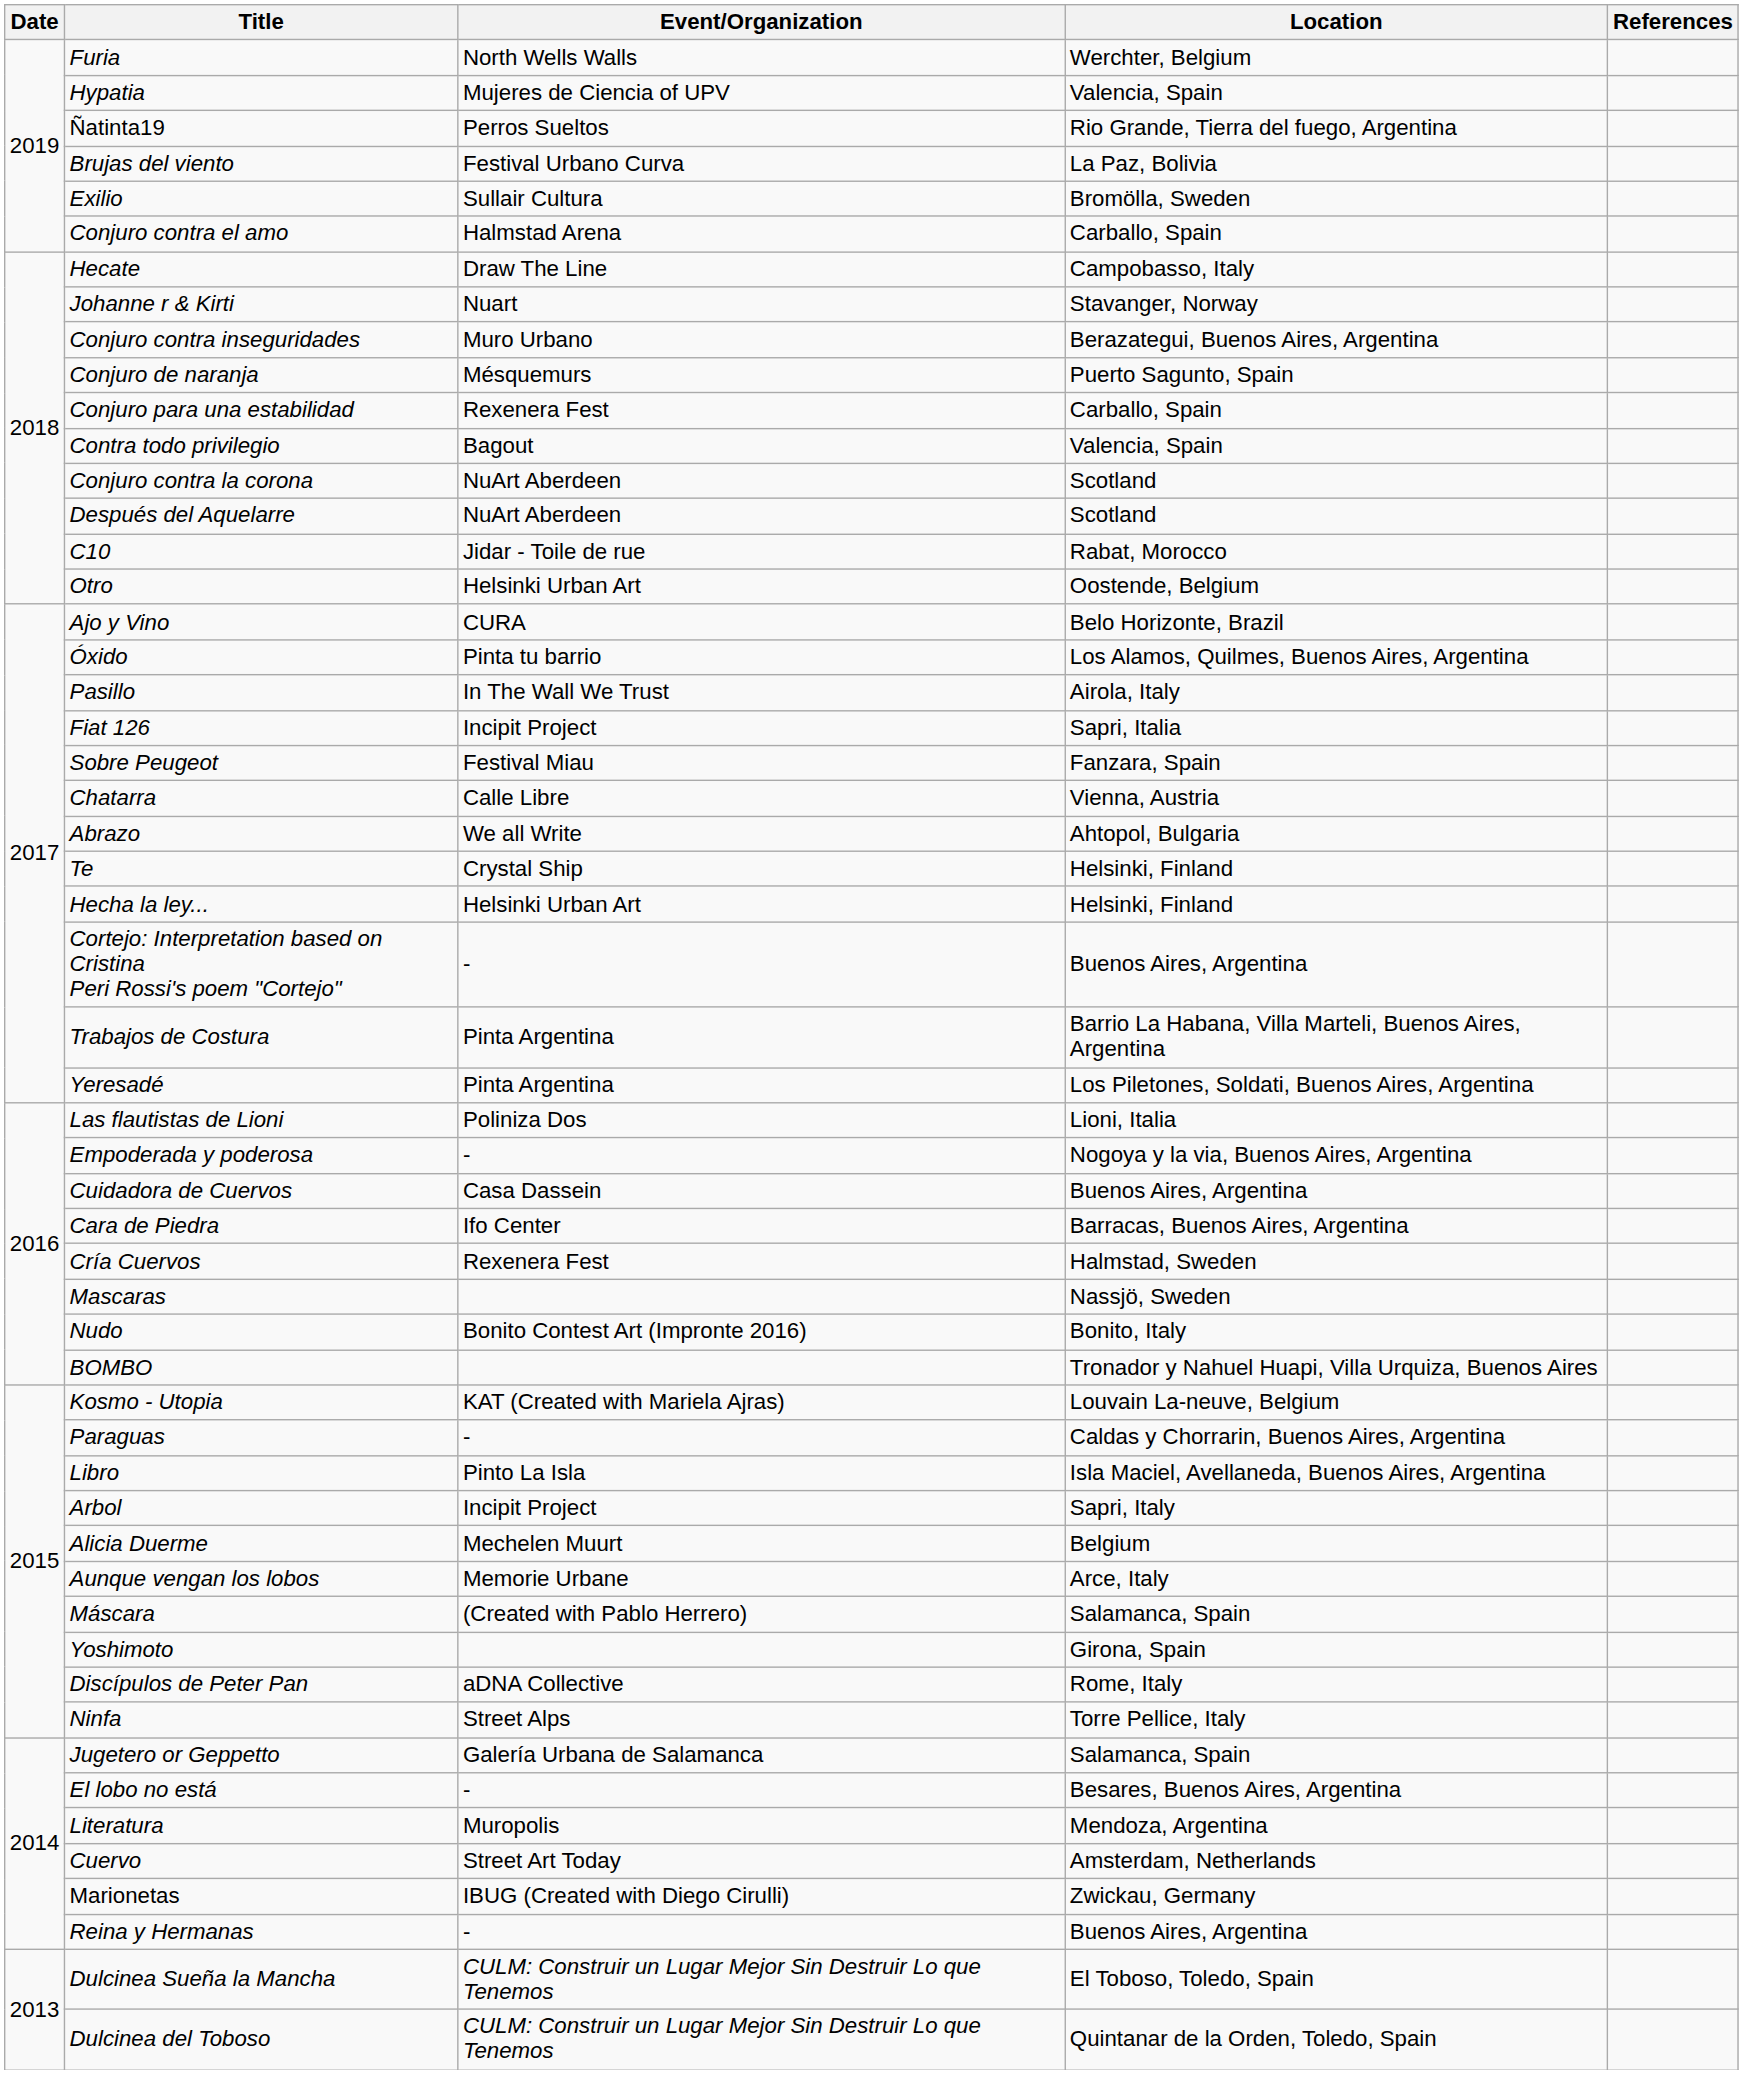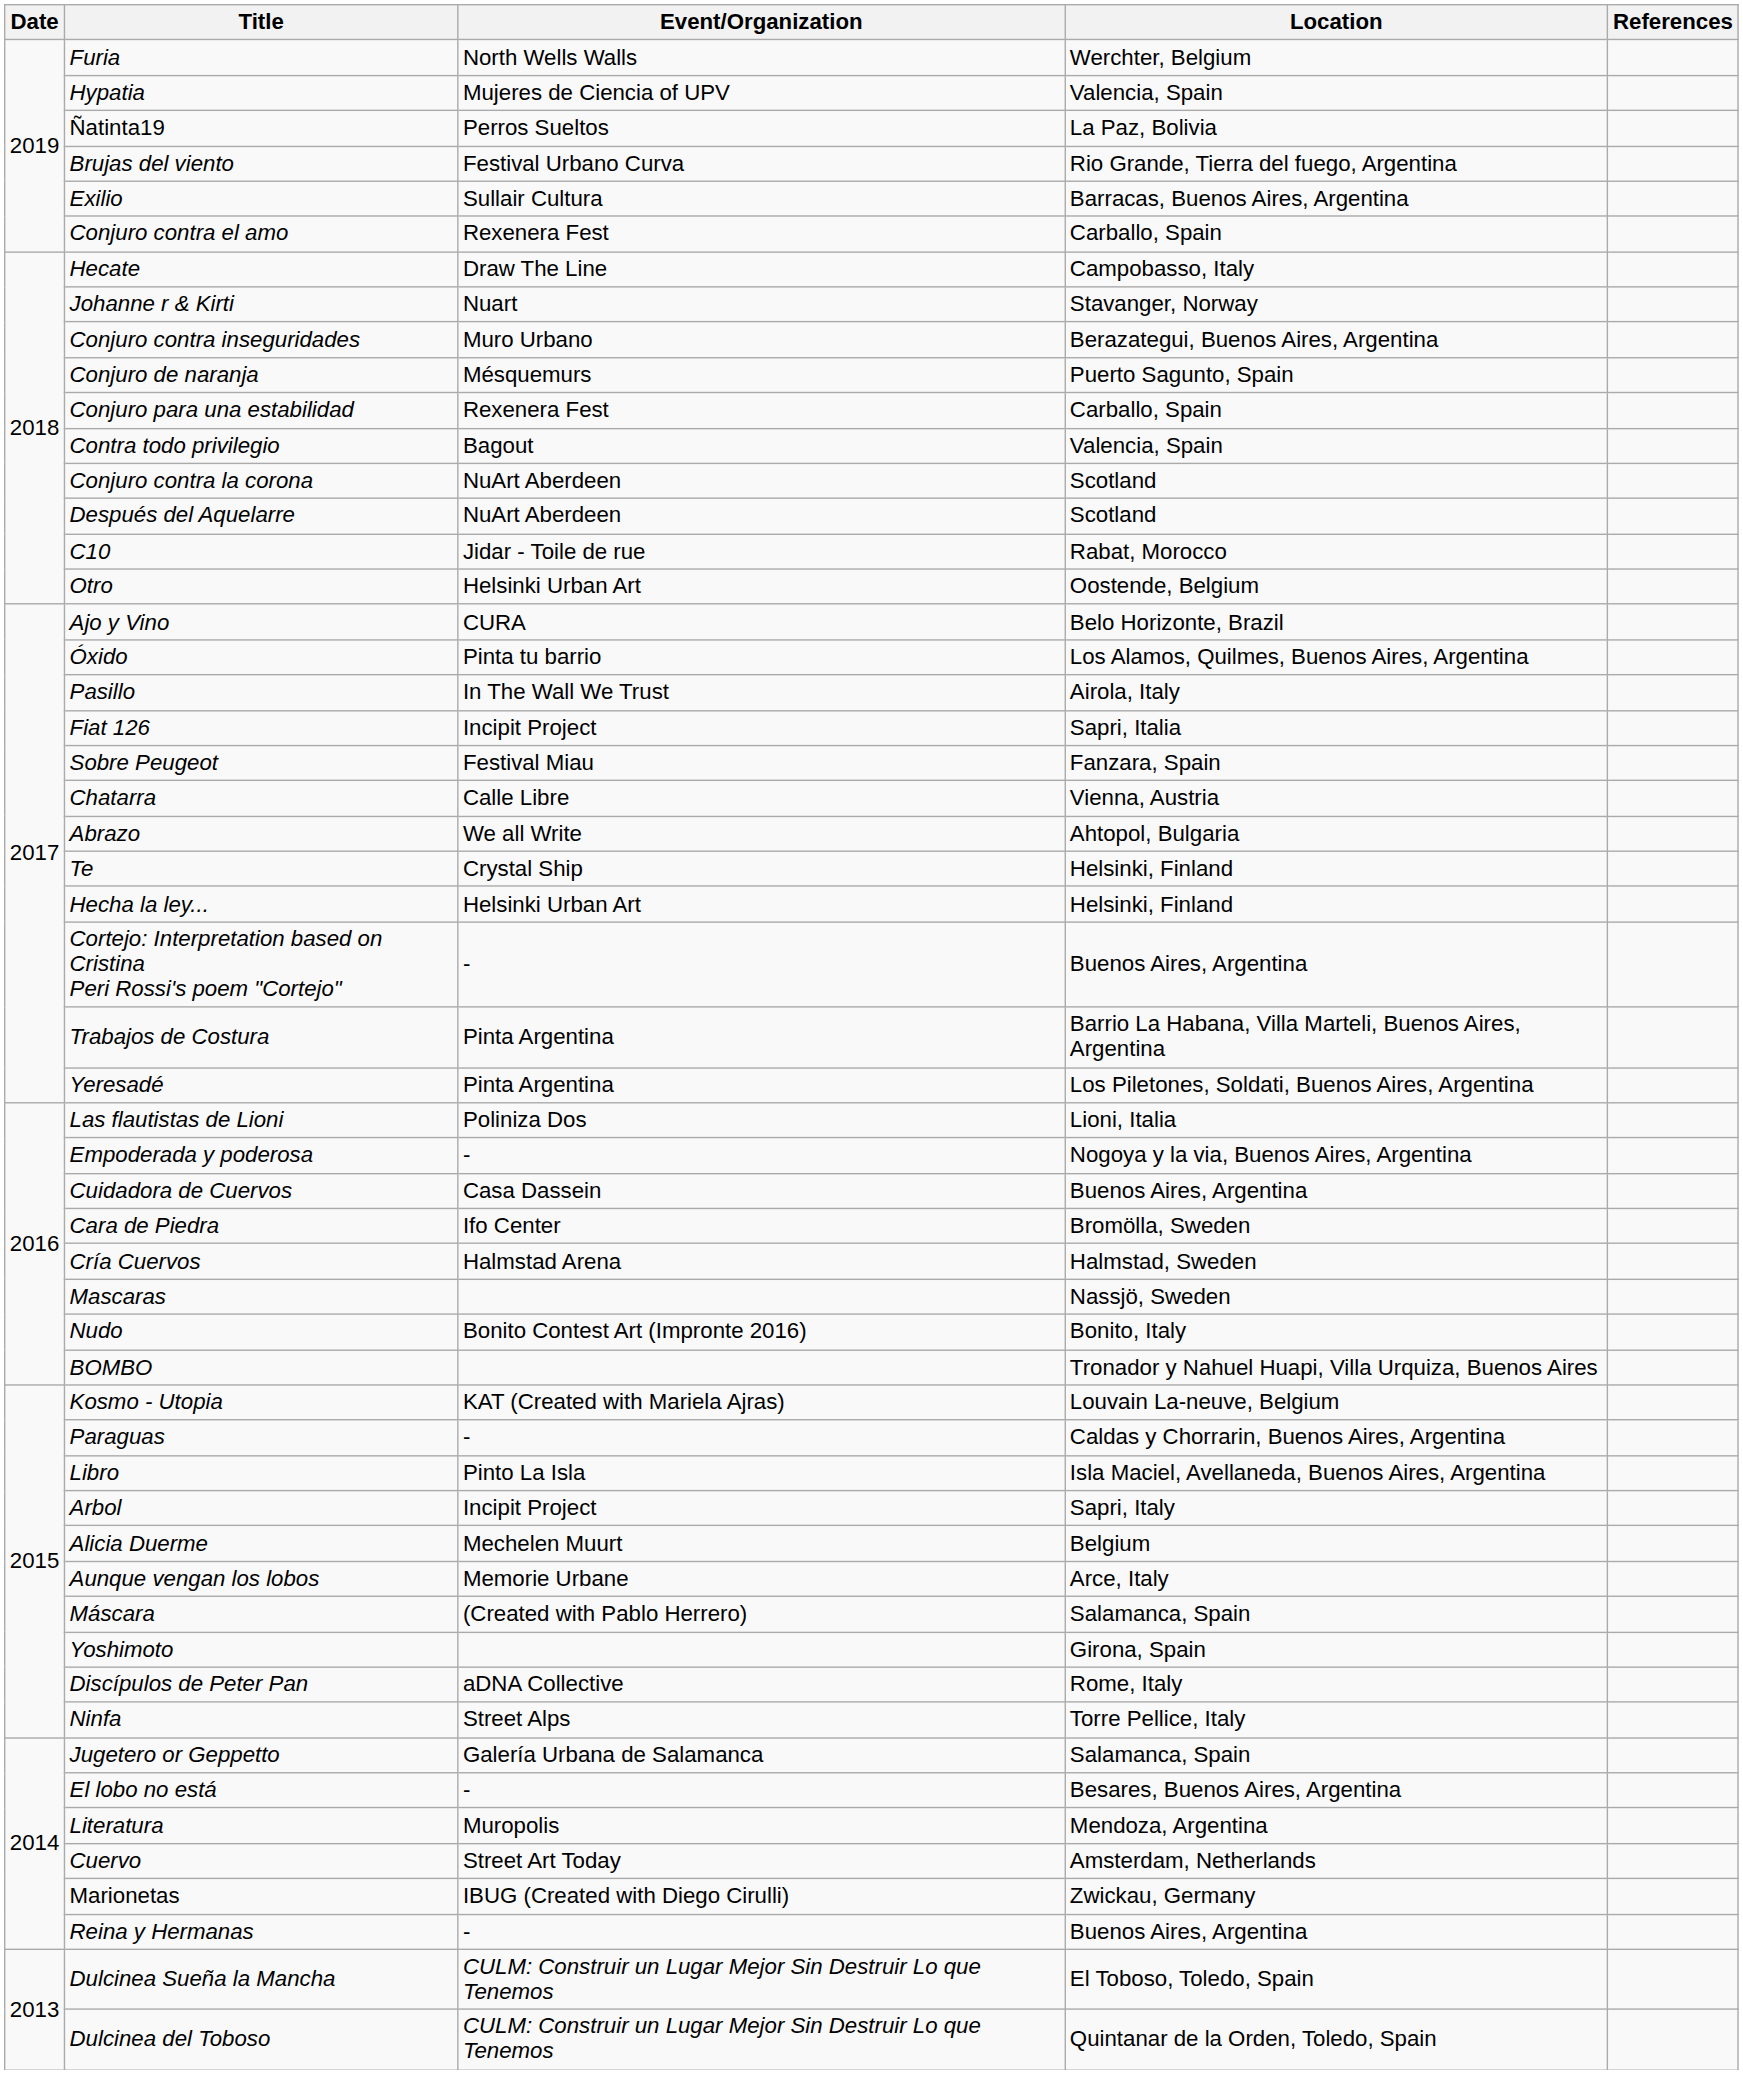(1263, 127) Rio Grande, Tierra del fuego, Argentina -> (1143, 127) La Paz, Bolivia
(1143, 163) La Paz, Bolivia -> (1263, 163) Rio Grande, Tierra del fuego, Argentina
(1160, 198) Bromölla, Sweden -> (1239, 198) Barracas, Buenos Aires, Argentina
(542, 233) Halmstad Arena -> (536, 233) Rexenera Fest
(1239, 1225) Barracas, Buenos Aires, Argentina -> (1160, 1225) Bromölla, Sweden
(536, 1261) Rexenera Fest -> (542, 1261) Halmstad Arena
